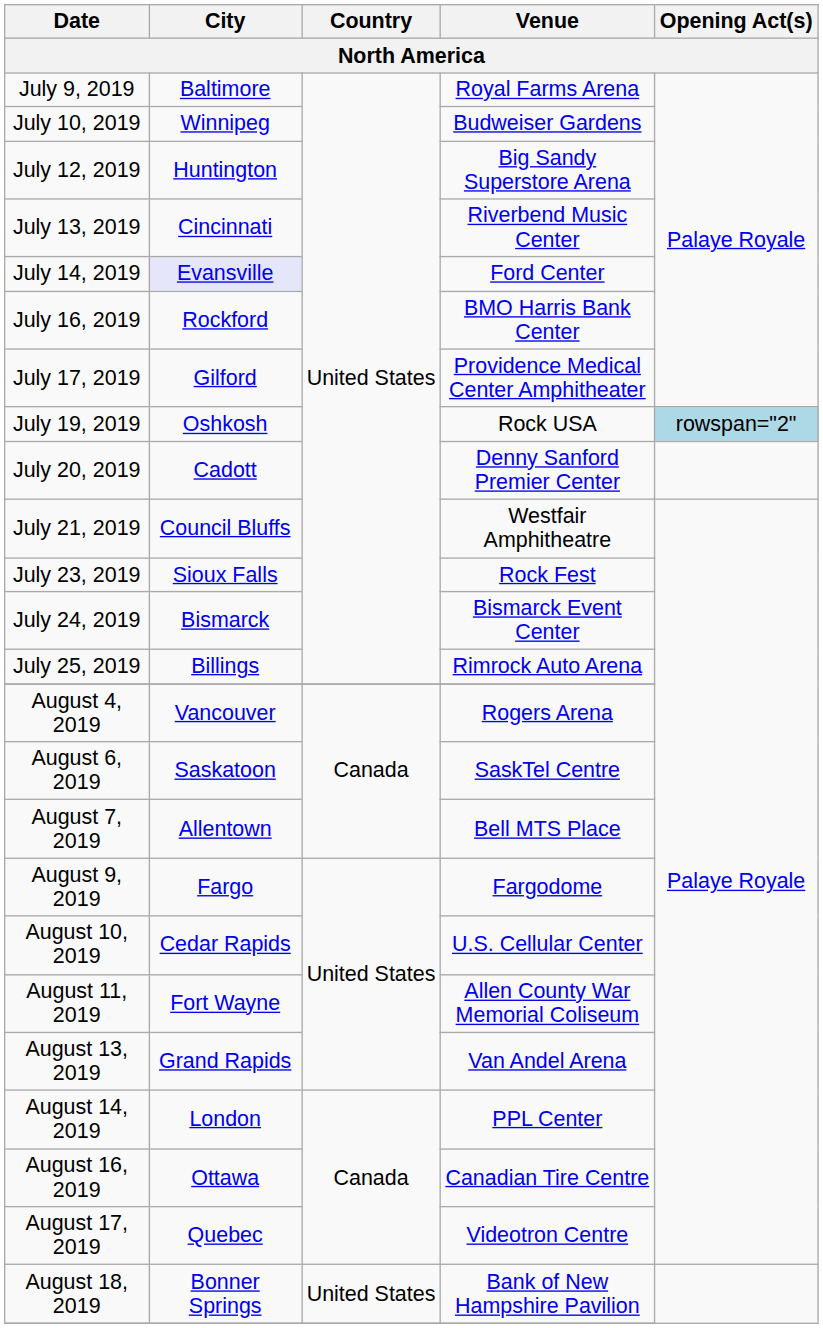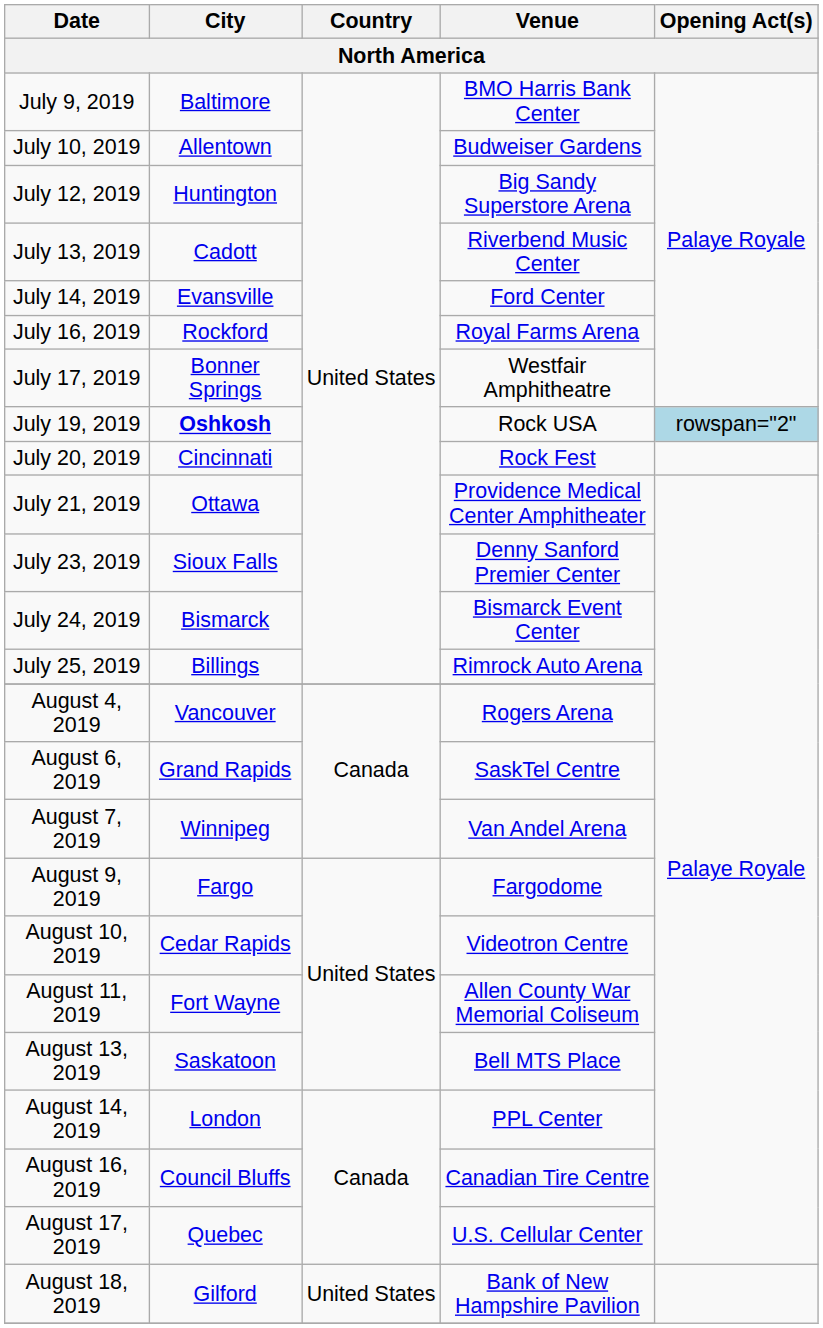(547, 89) Royal Farms Arena -> (547, 101) BMO Harris Bank Center
(225, 123) Winnipeg -> (225, 147) Allentown
(225, 227) Cincinnati -> (225, 251) Cadott
(225, 273) lavender background -> (225, 297) no background
(547, 319) BMO Harris Bank Center -> (547, 331) Royal Farms Arena
(225, 377) Gilford -> (225, 377) Bonner Springs
(547, 377) Providence Medical Center Amphitheater -> (547, 377) Westfair Amphitheatre
(225, 424) normal -> (225, 424) bold
(225, 470) Cadott -> (225, 458) Cincinnati
(547, 470) Denny Sanford Premier Center -> (547, 458) Rock Fest
(225, 528) Council Bluffs -> (225, 504) Ottawa
(547, 528) Westfair Amphitheatre -> (547, 504) Providence Medical Center Amphitheater
(547, 574) Rock Fest -> (547, 562) Denny Sanford Premier Center
(225, 770) Saskatoon -> (225, 770) Grand Rapids
(225, 828) Allentown -> (225, 828) Winnipeg
(547, 828) Bell MTS Place -> (547, 828) Van Andel Arena
(547, 944) U.S. Cellular Center -> (547, 944) Videotron Centre
(225, 1061) Grand Rapids -> (225, 1061) Saskatoon
(547, 1061) Van Andel Arena -> (547, 1061) Bell MTS Place
(225, 1177) Ottawa -> (225, 1177) Council Bluffs
(547, 1235) Videotron Centre -> (547, 1235) U.S. Cellular Center
(225, 1293) Bonner Springs -> (225, 1293) Gilford
